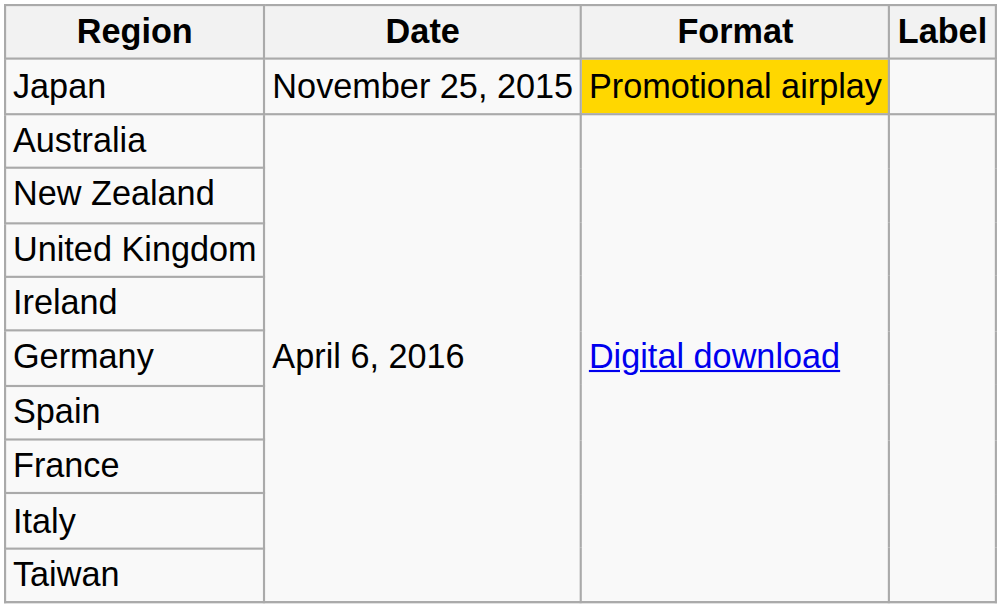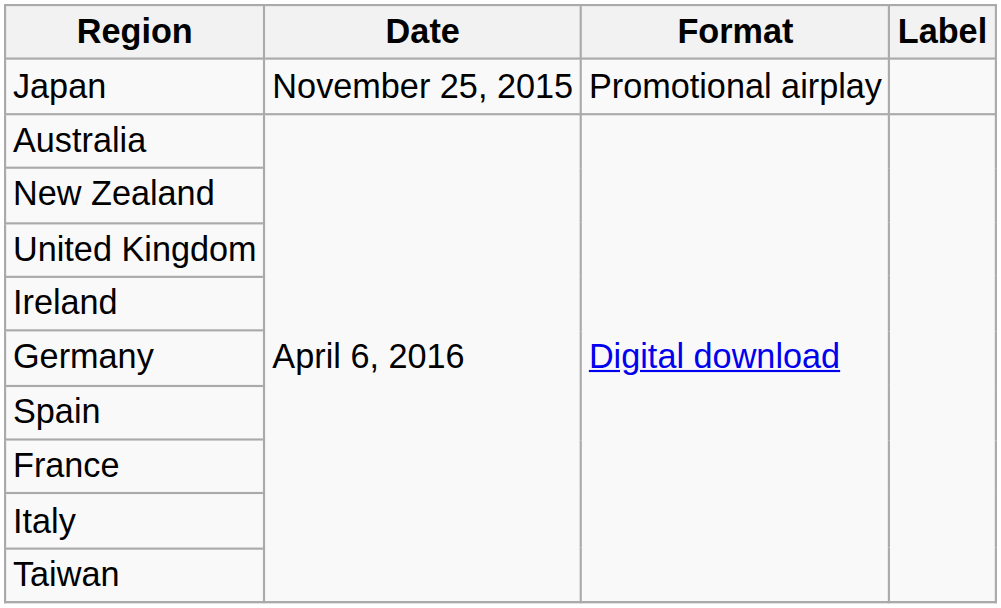(735, 85) gold background -> (735, 85) no background
